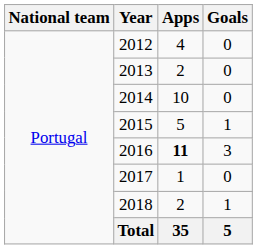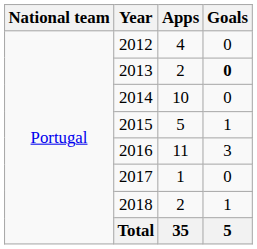(228, 71) normal -> (228, 71) bold
(181, 151) bold -> (181, 151) normal
